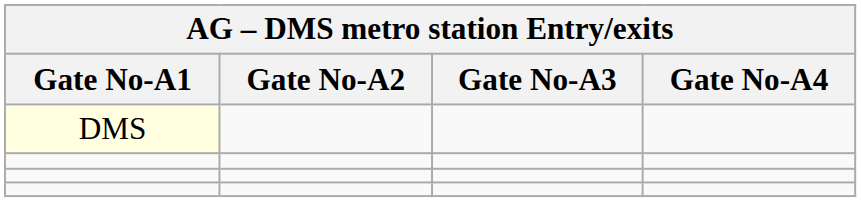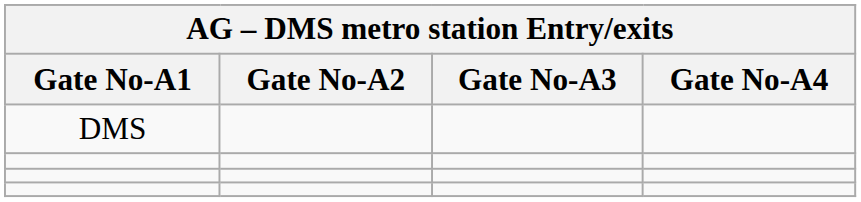(112, 128) lightyellow background -> (112, 128) no background
